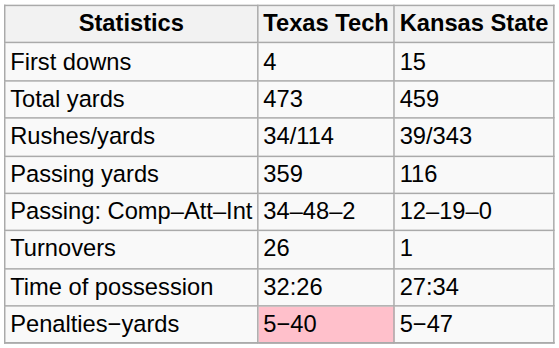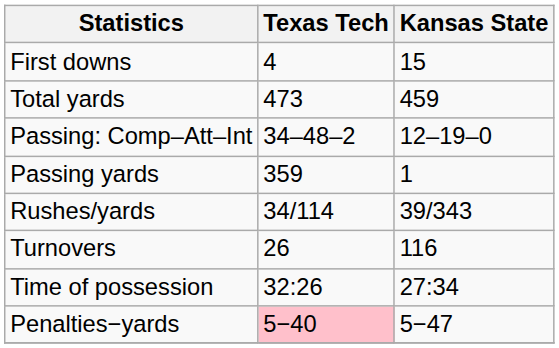rows swapped: (83, 136) <-> (131, 211)
(419, 174) 116 -> (406, 174) 1
(406, 249) 1 -> (419, 249) 116
